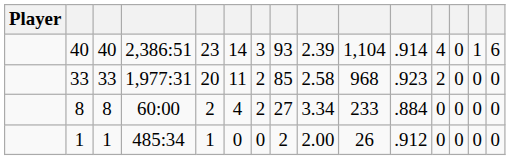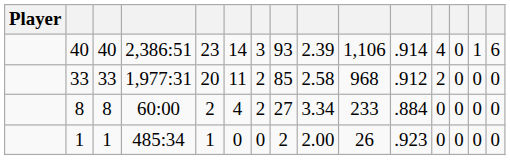(364, 49) 1,104 -> (364, 49) 1,106
(411, 79) .923 -> (411, 79) .912
(411, 139) .912 -> (411, 139) .923
